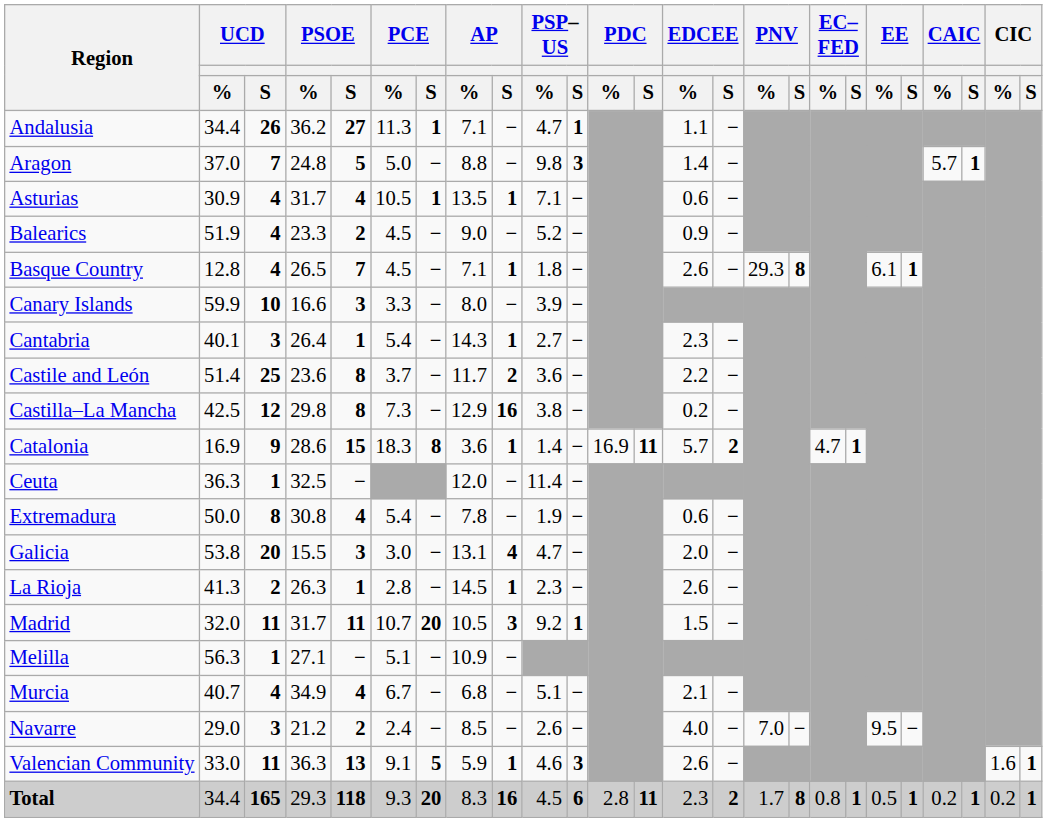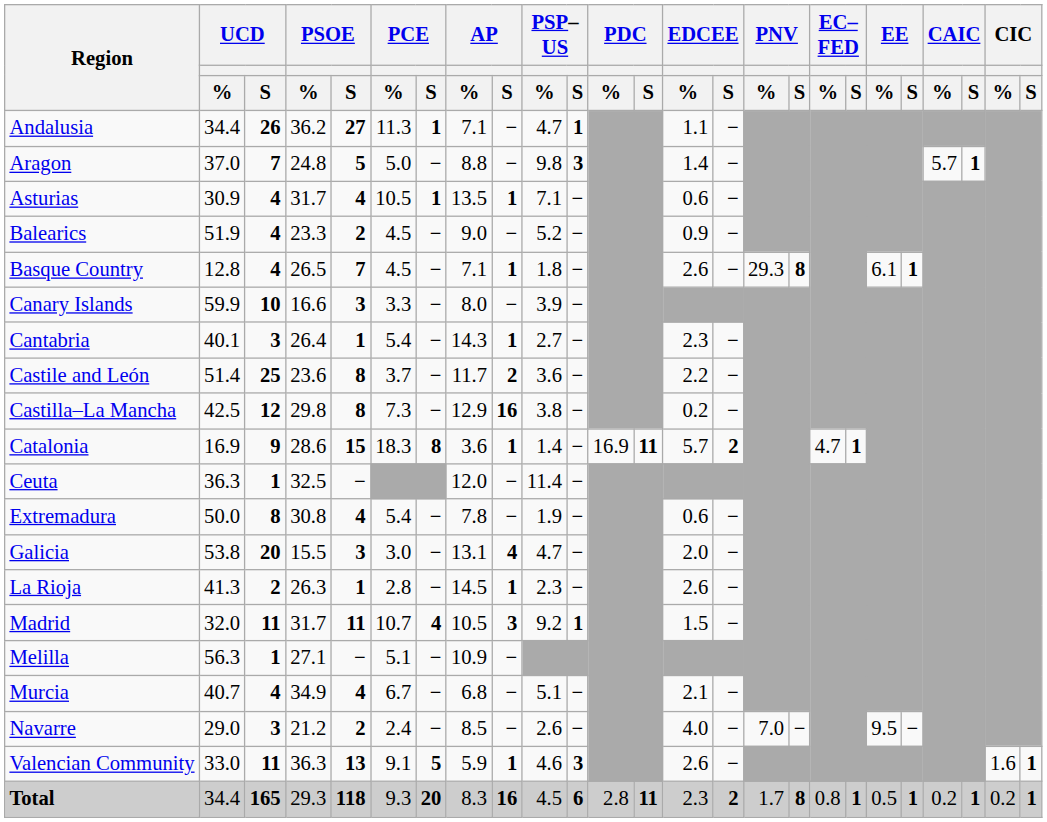(431, 622) 20 -> (436, 622) 4
